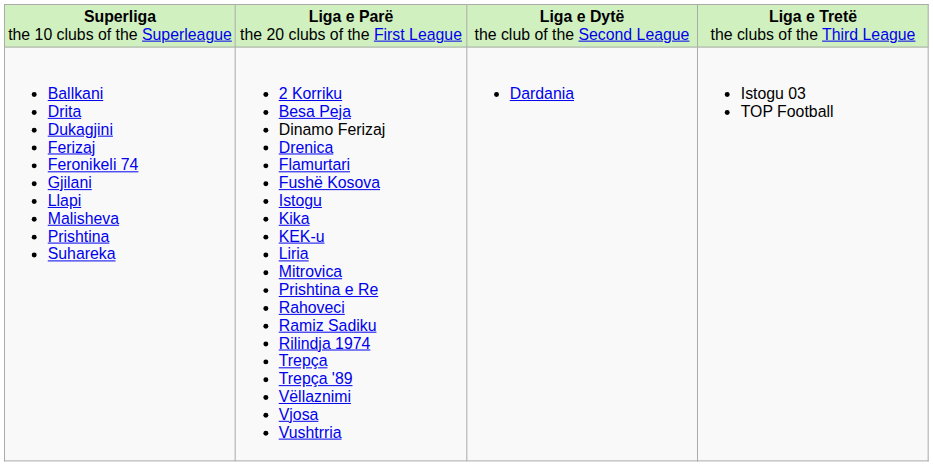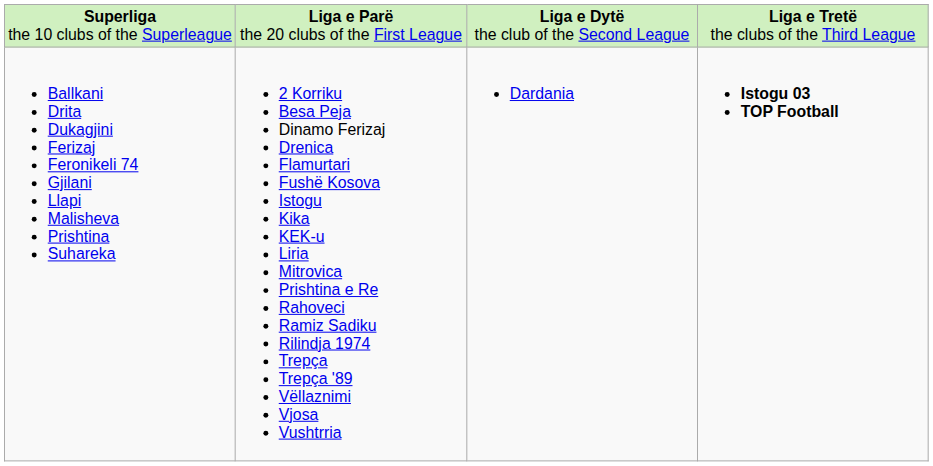(813, 103) normal -> (813, 103) bold
